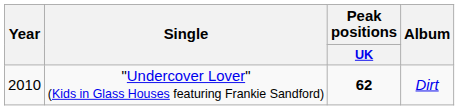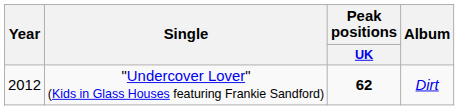(24, 84) 2010 -> (24, 84) 2012
